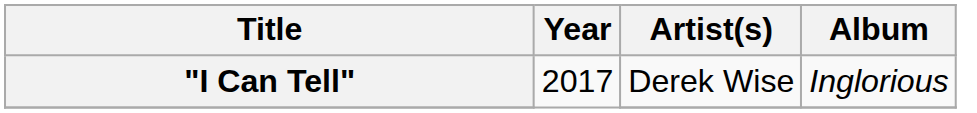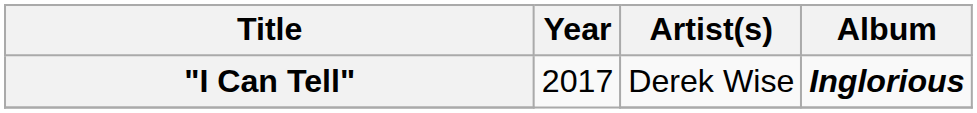(879, 81) normal -> (887, 81) bold
